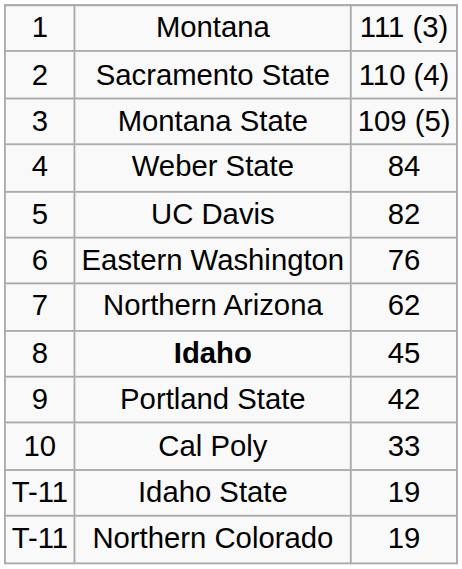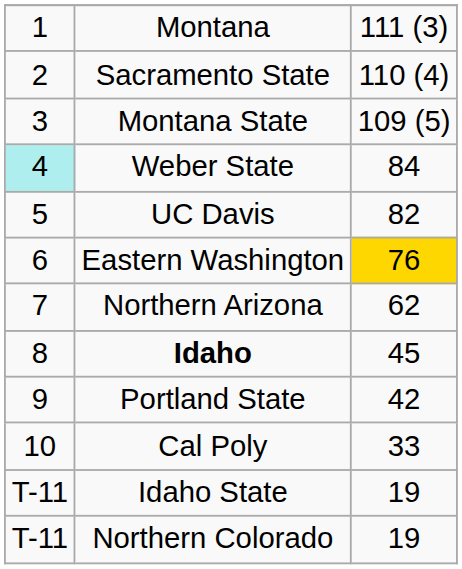(40, 167) no background -> (40, 167) paleturquoise background
(404, 260) no background -> (404, 260) gold background
